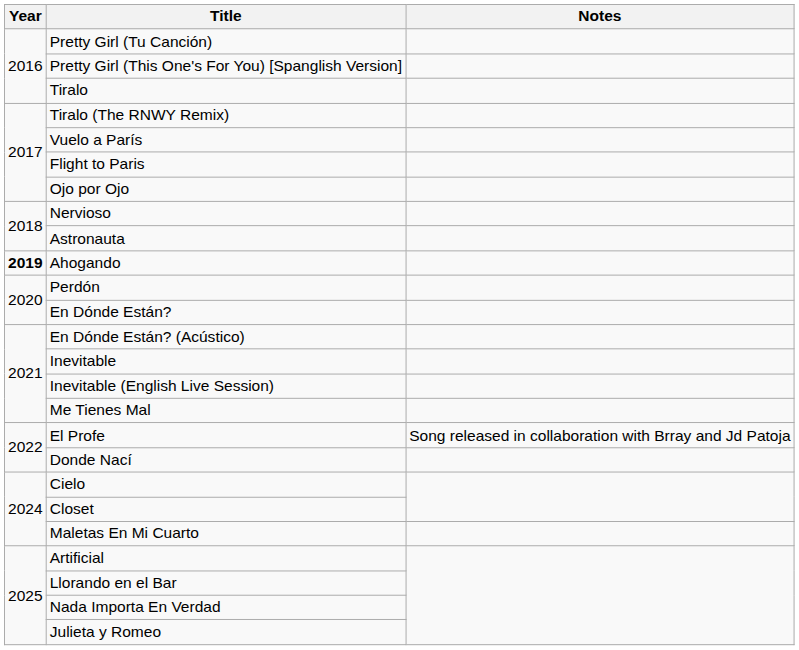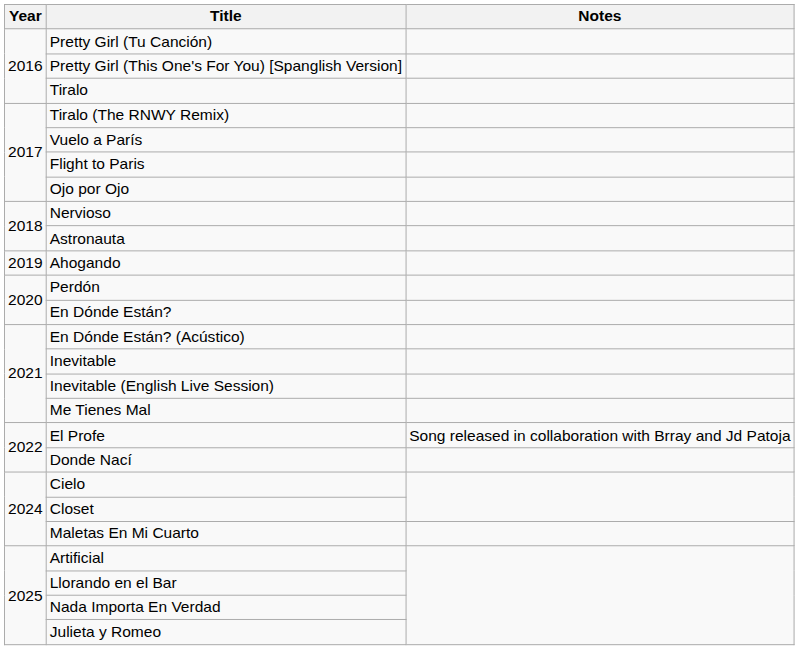(25, 262) bold -> (25, 262) normal
